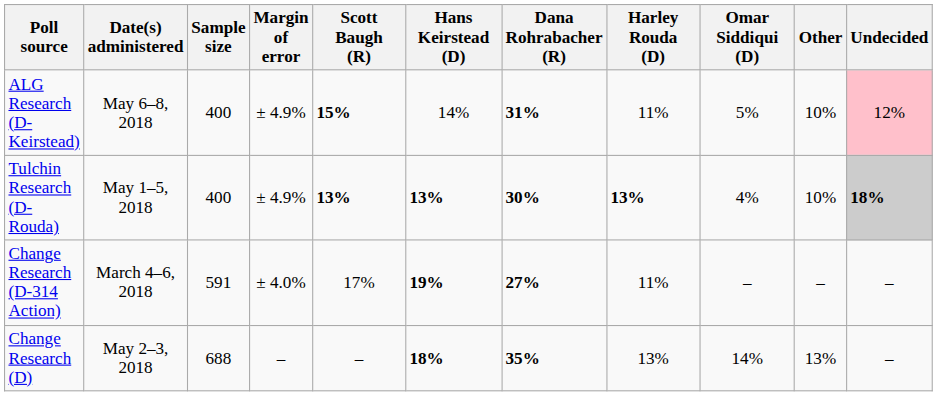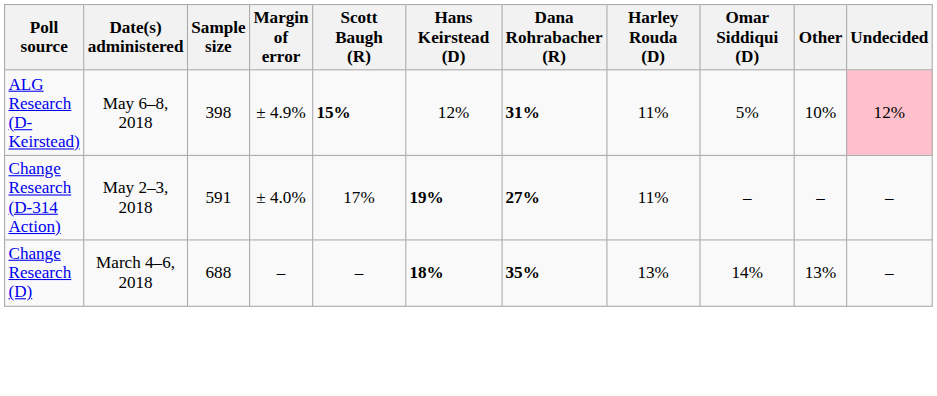(218, 112) 400 -> (218, 112) 398
(454, 112) 14% -> (454, 112) 12%
- row: (40, 197)
(136, 282) March 4–6, 2018 -> (136, 197) May 2–3, 2018
(136, 357) May 2–3, 2018 -> (136, 272) March 4–6, 2018
